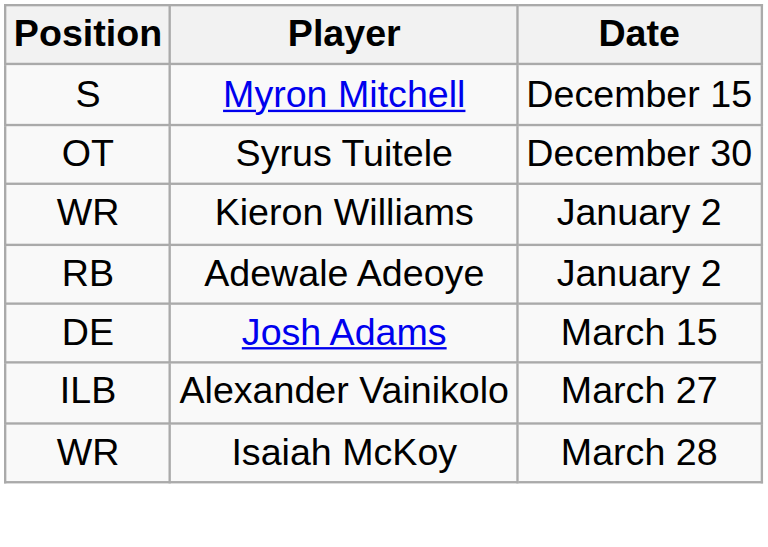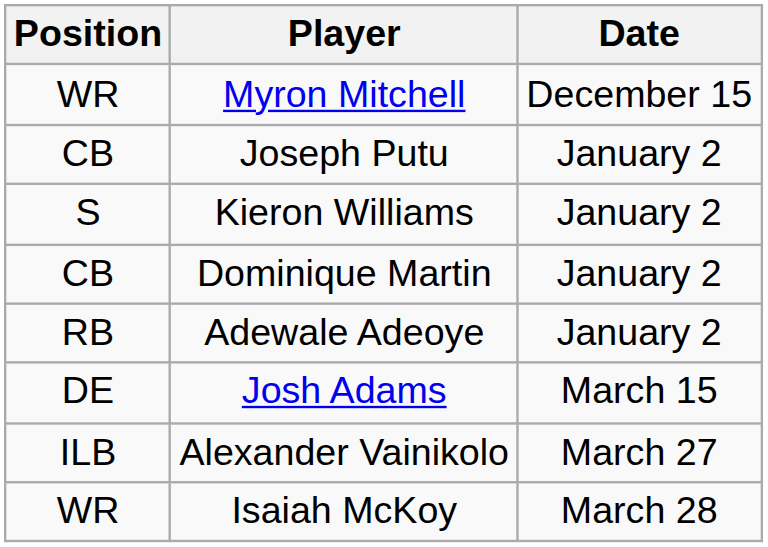(88, 93) S -> (88, 93) WR
- row: (344, 153)
+ row: (344, 153)
(88, 213) WR -> (88, 213) S
+ row: (344, 272)
